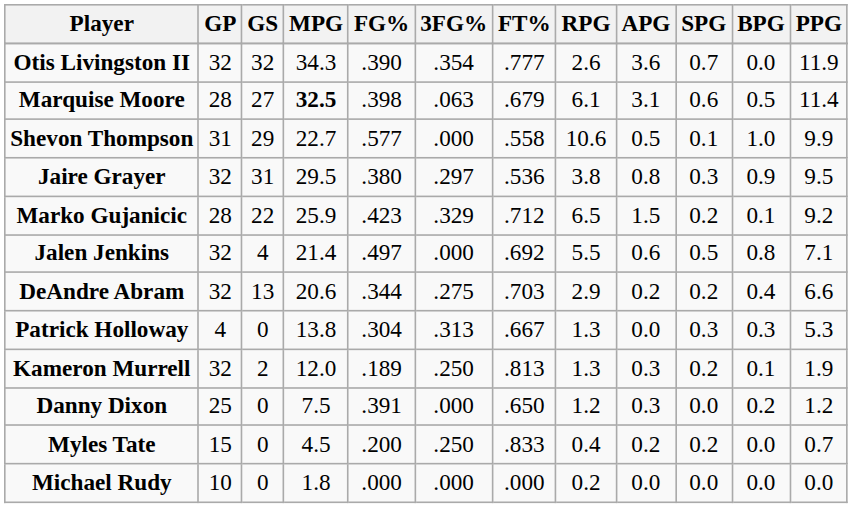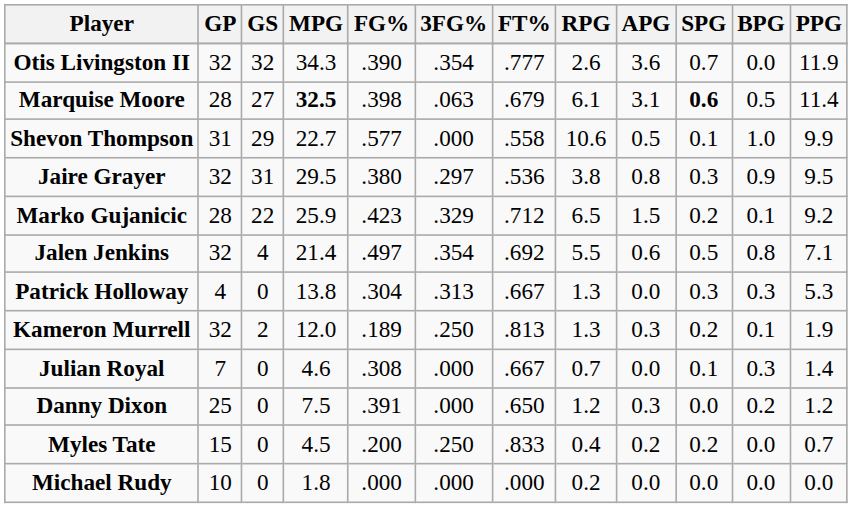(704, 100) normal -> (704, 100) bold
(454, 253) .000 -> (454, 253) .354
- row: (102, 291)
+ row: (102, 368)
